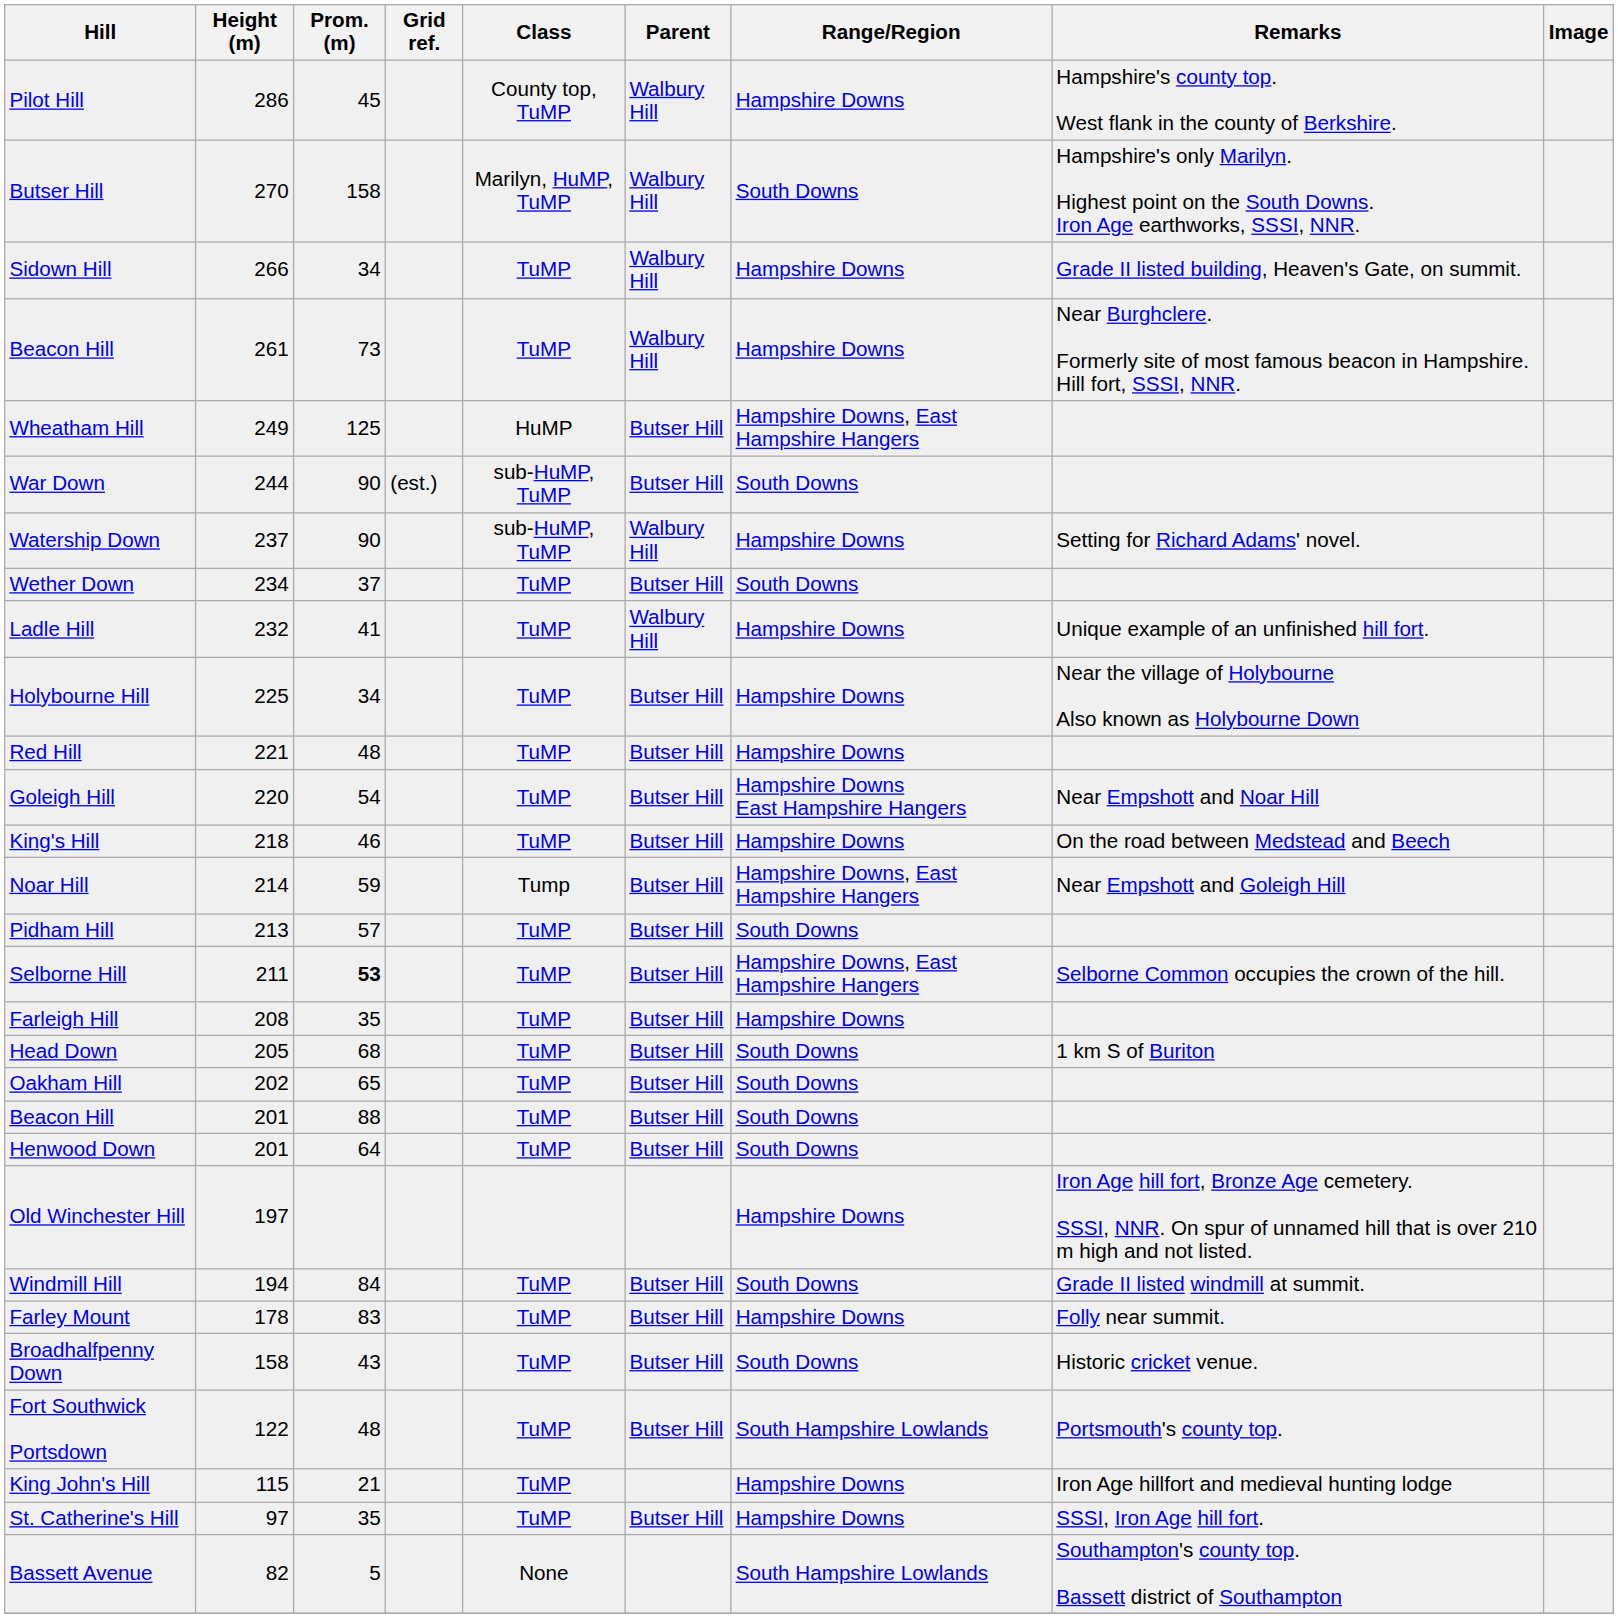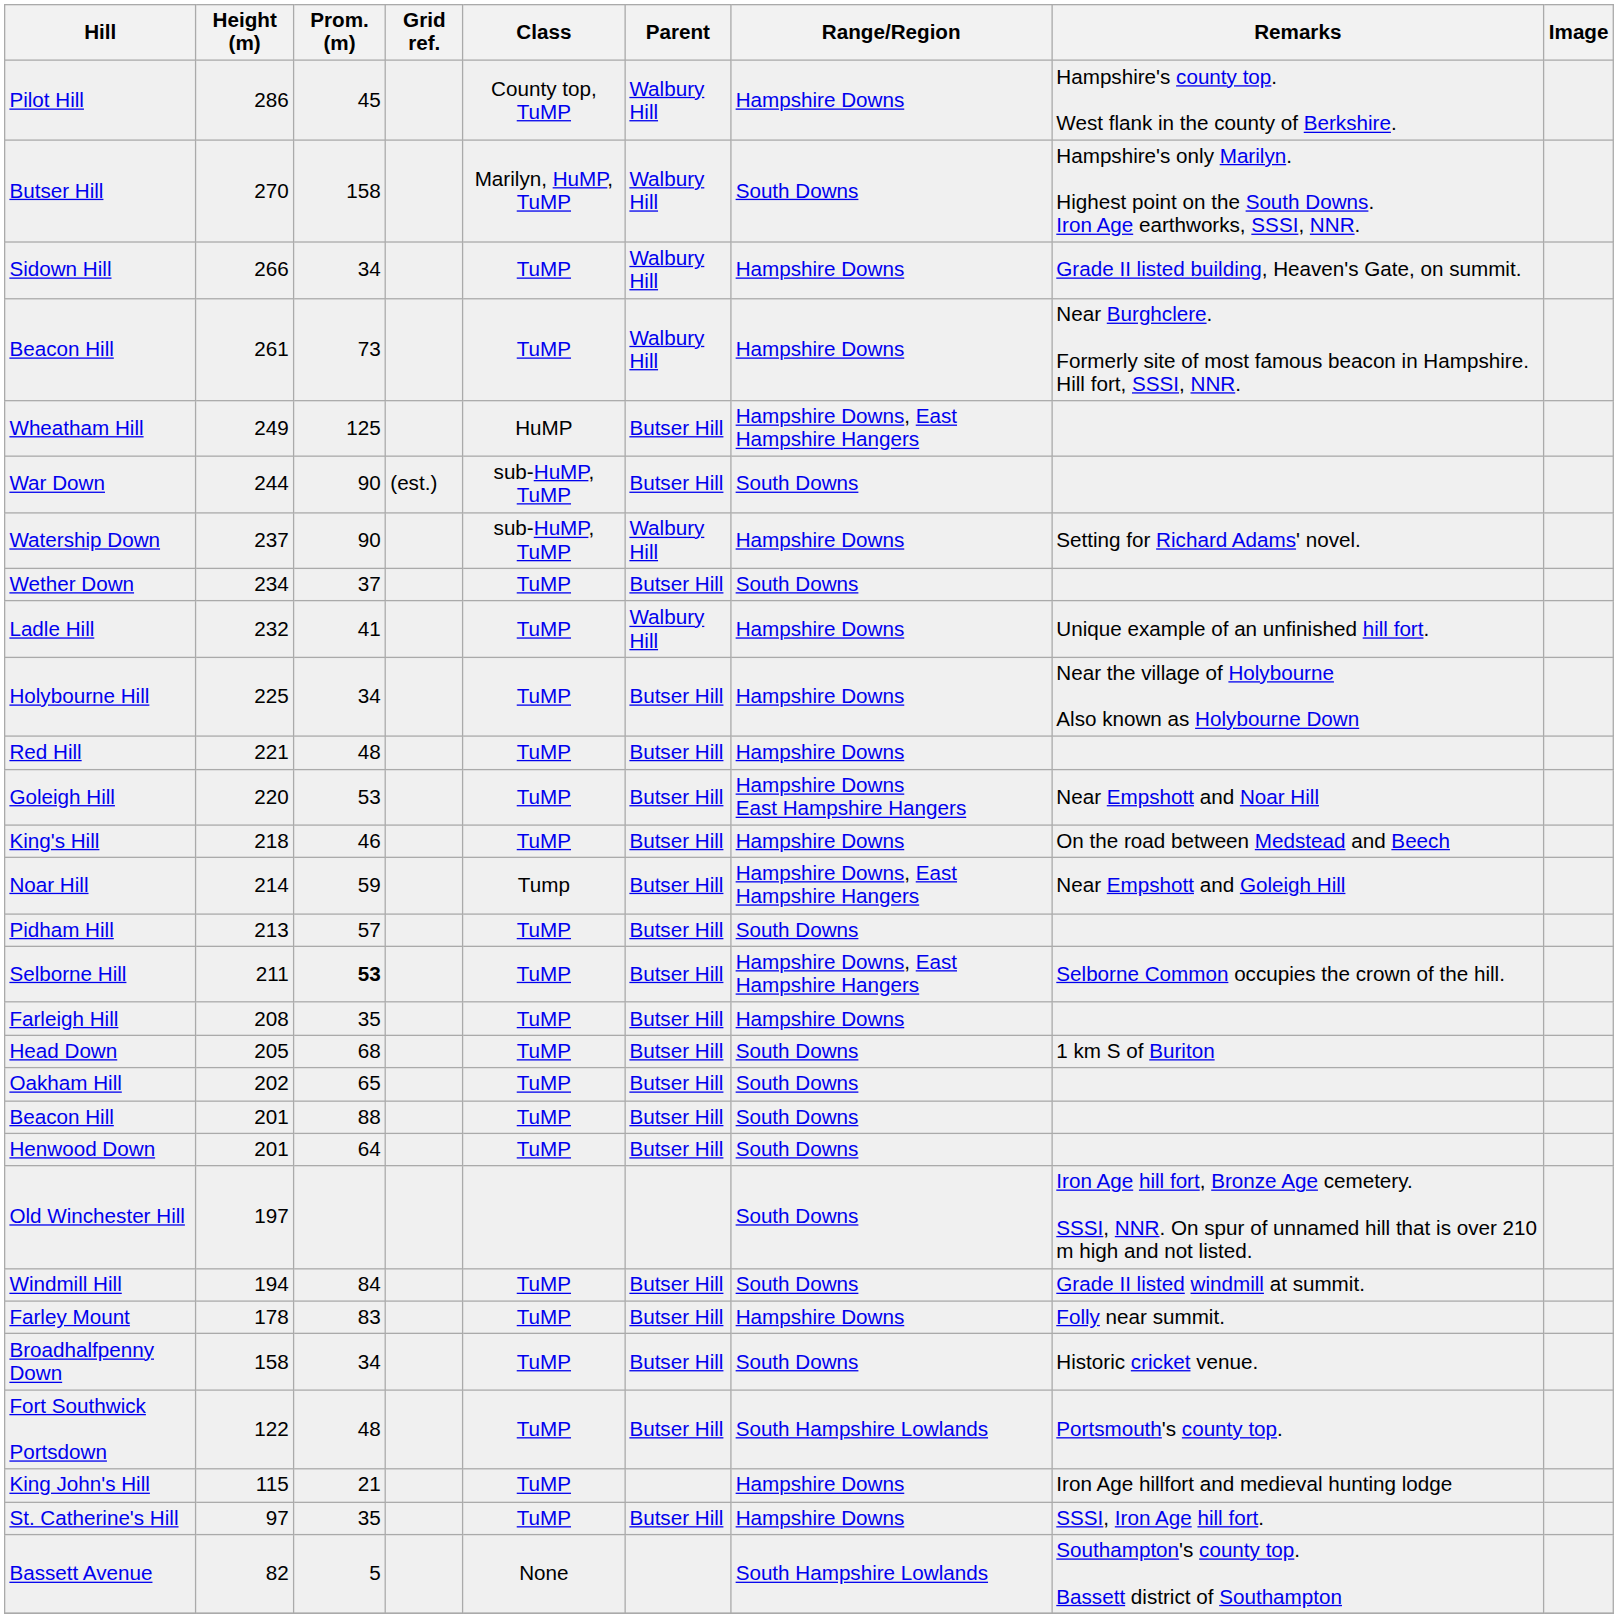(369, 796) 54 -> (369, 796) 53
(820, 1217) Hampshire Downs -> (797, 1217) South Downs
(369, 1361) 43 -> (369, 1361) 34
